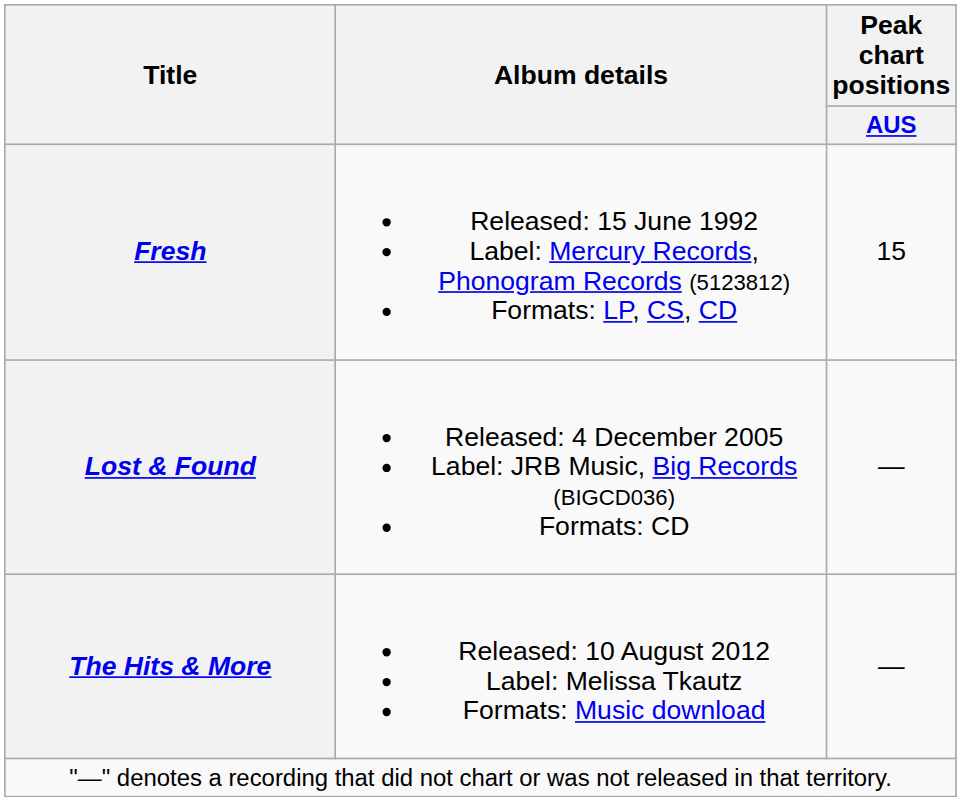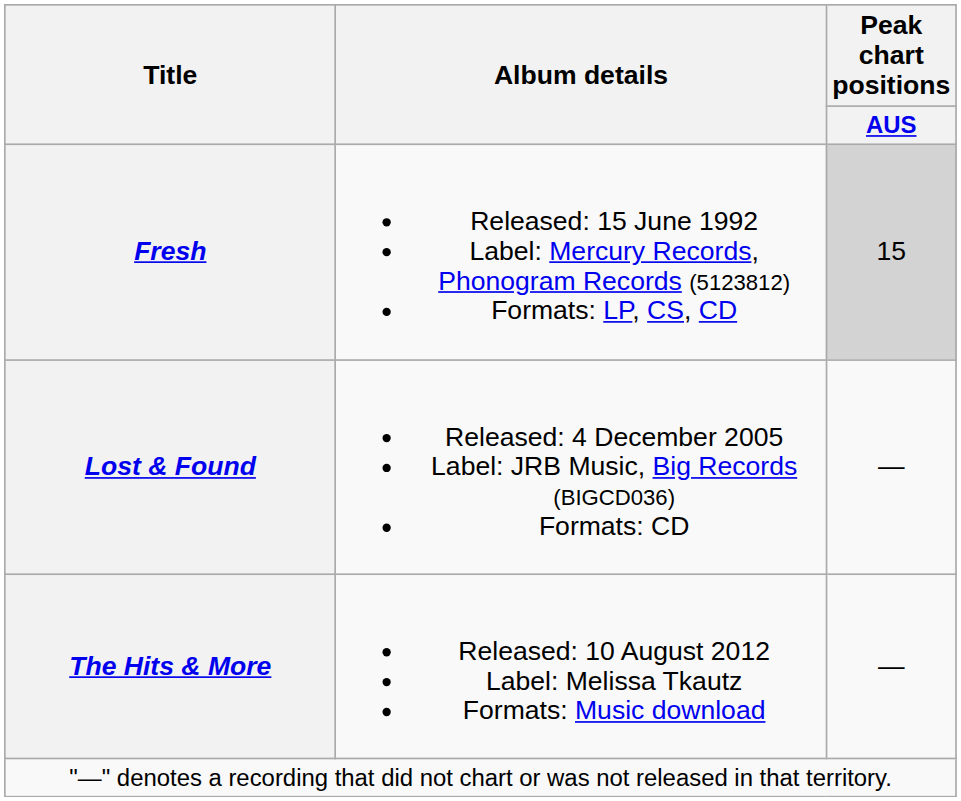(891, 251) no background -> (891, 251) lightgrey background
